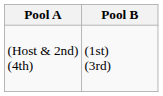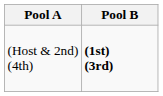(98, 58) normal -> (99, 58) bold
